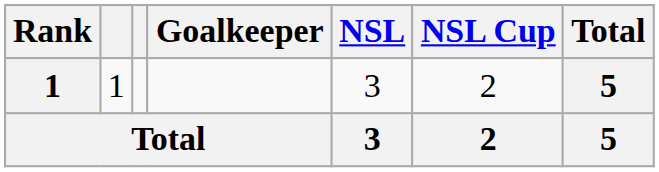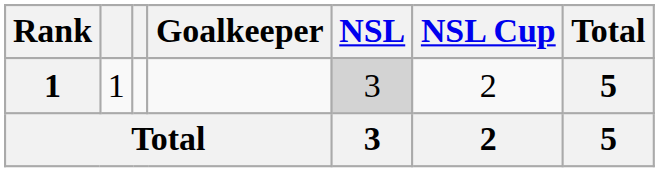(372, 85) no background -> (372, 85) lightgrey background
